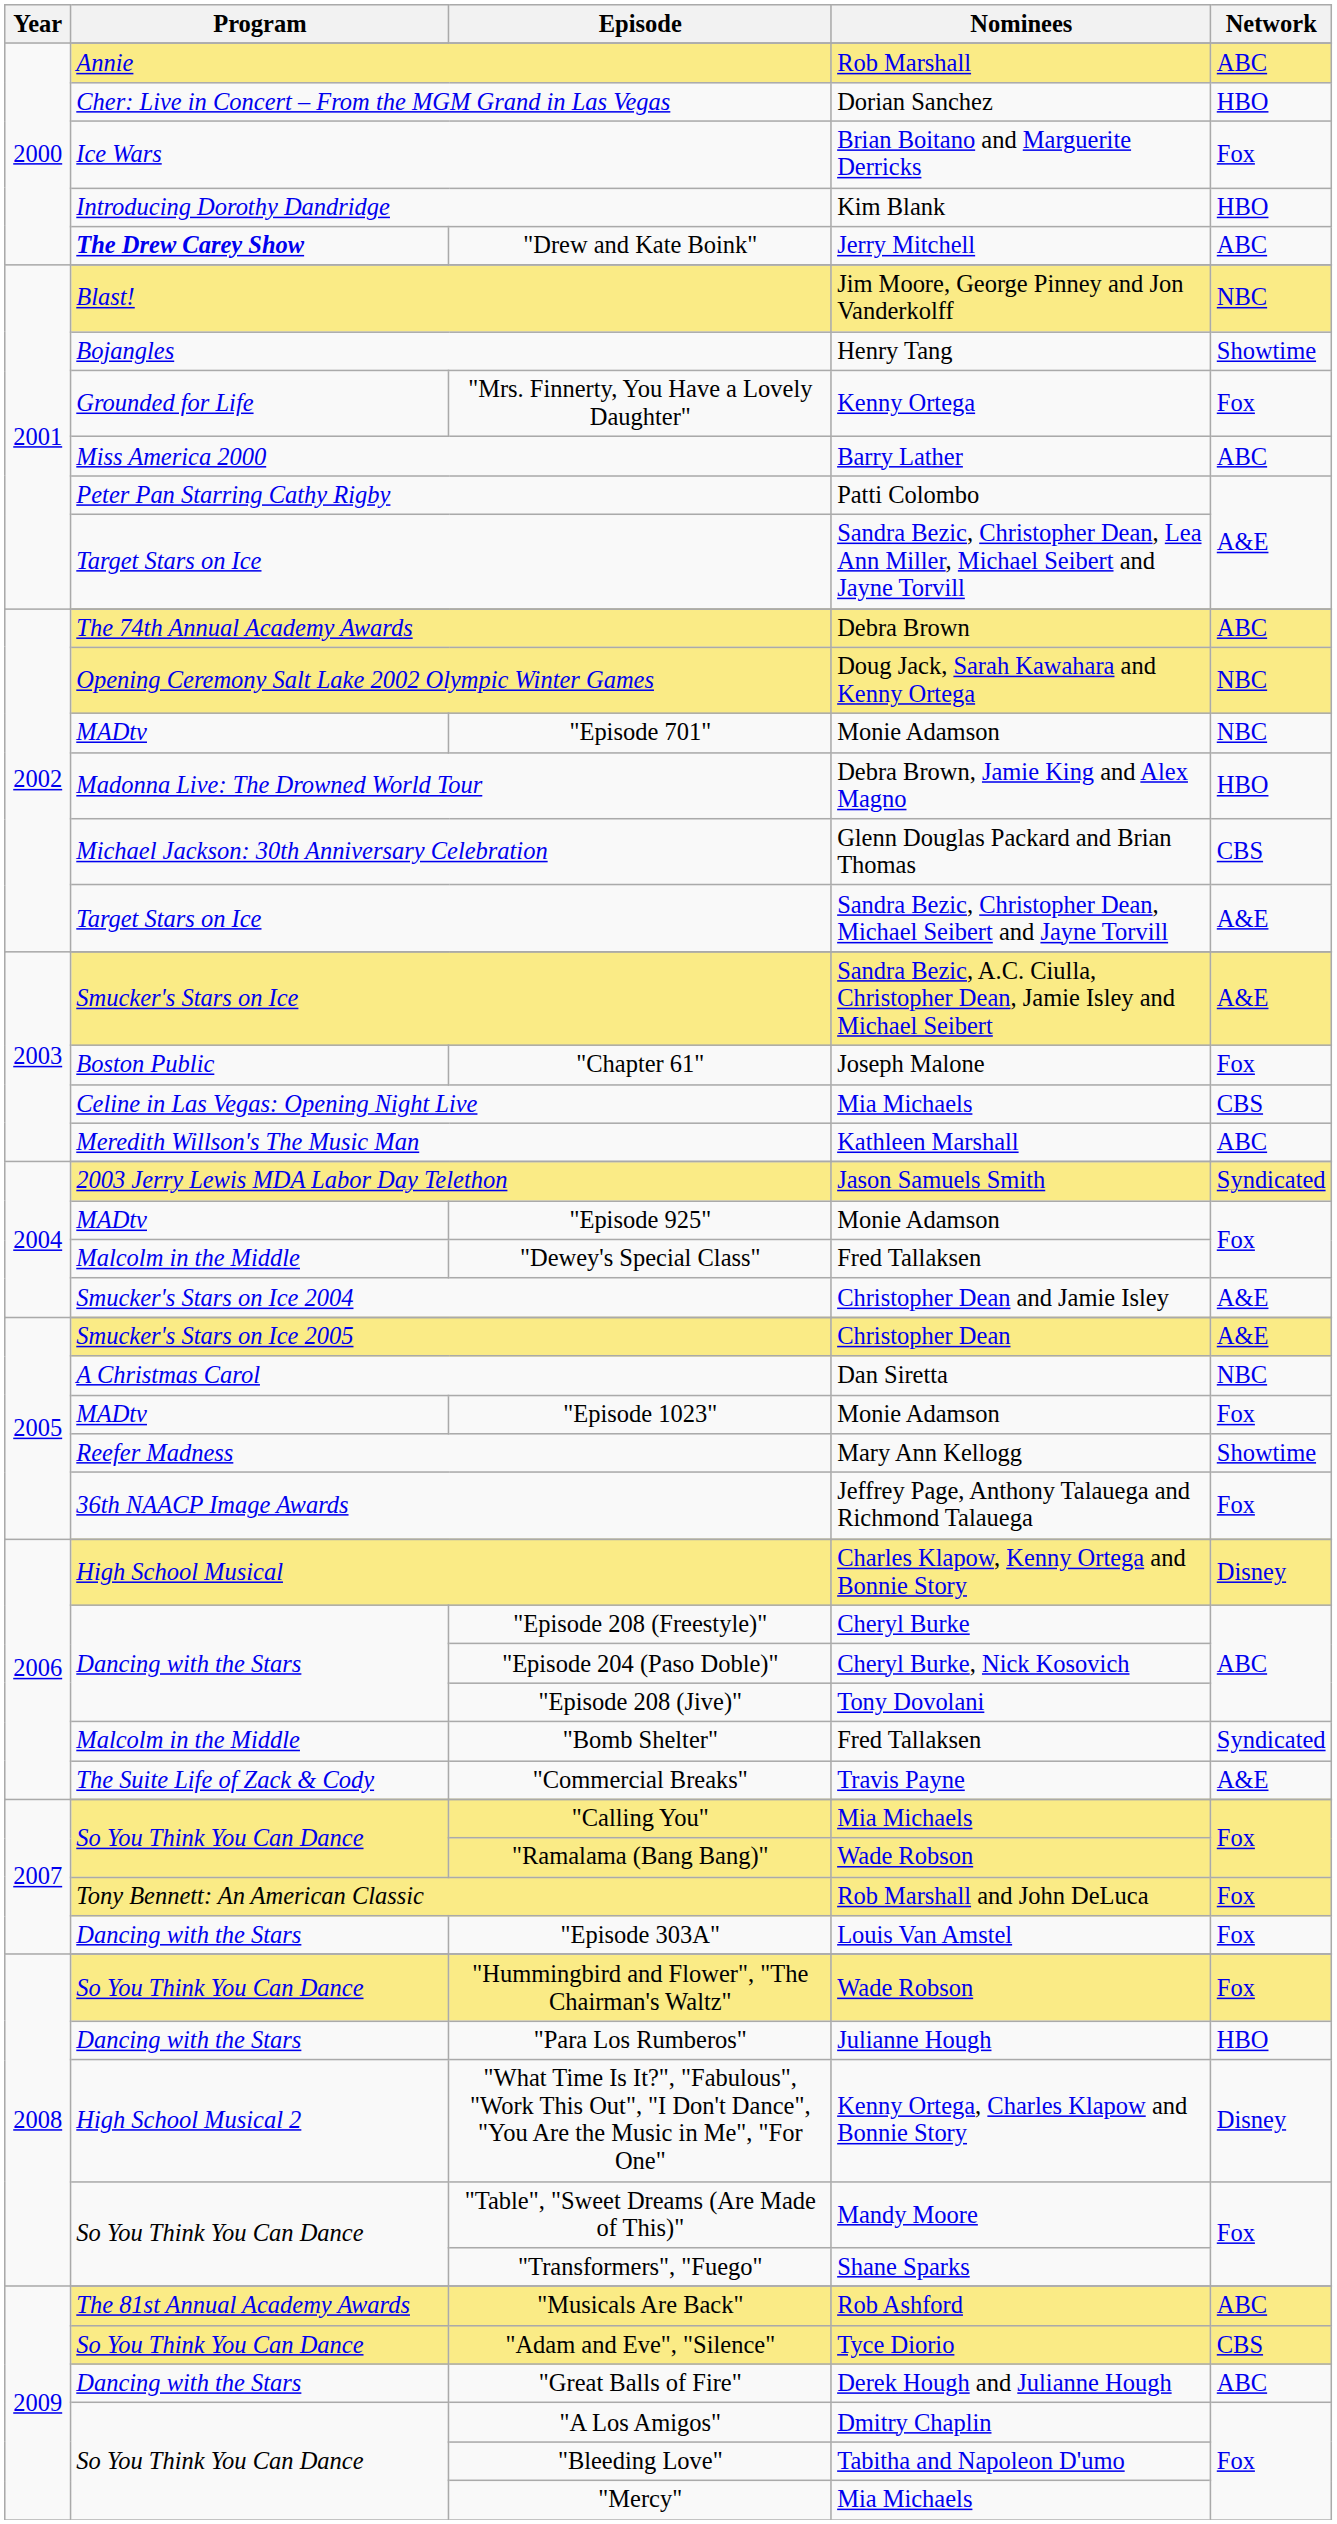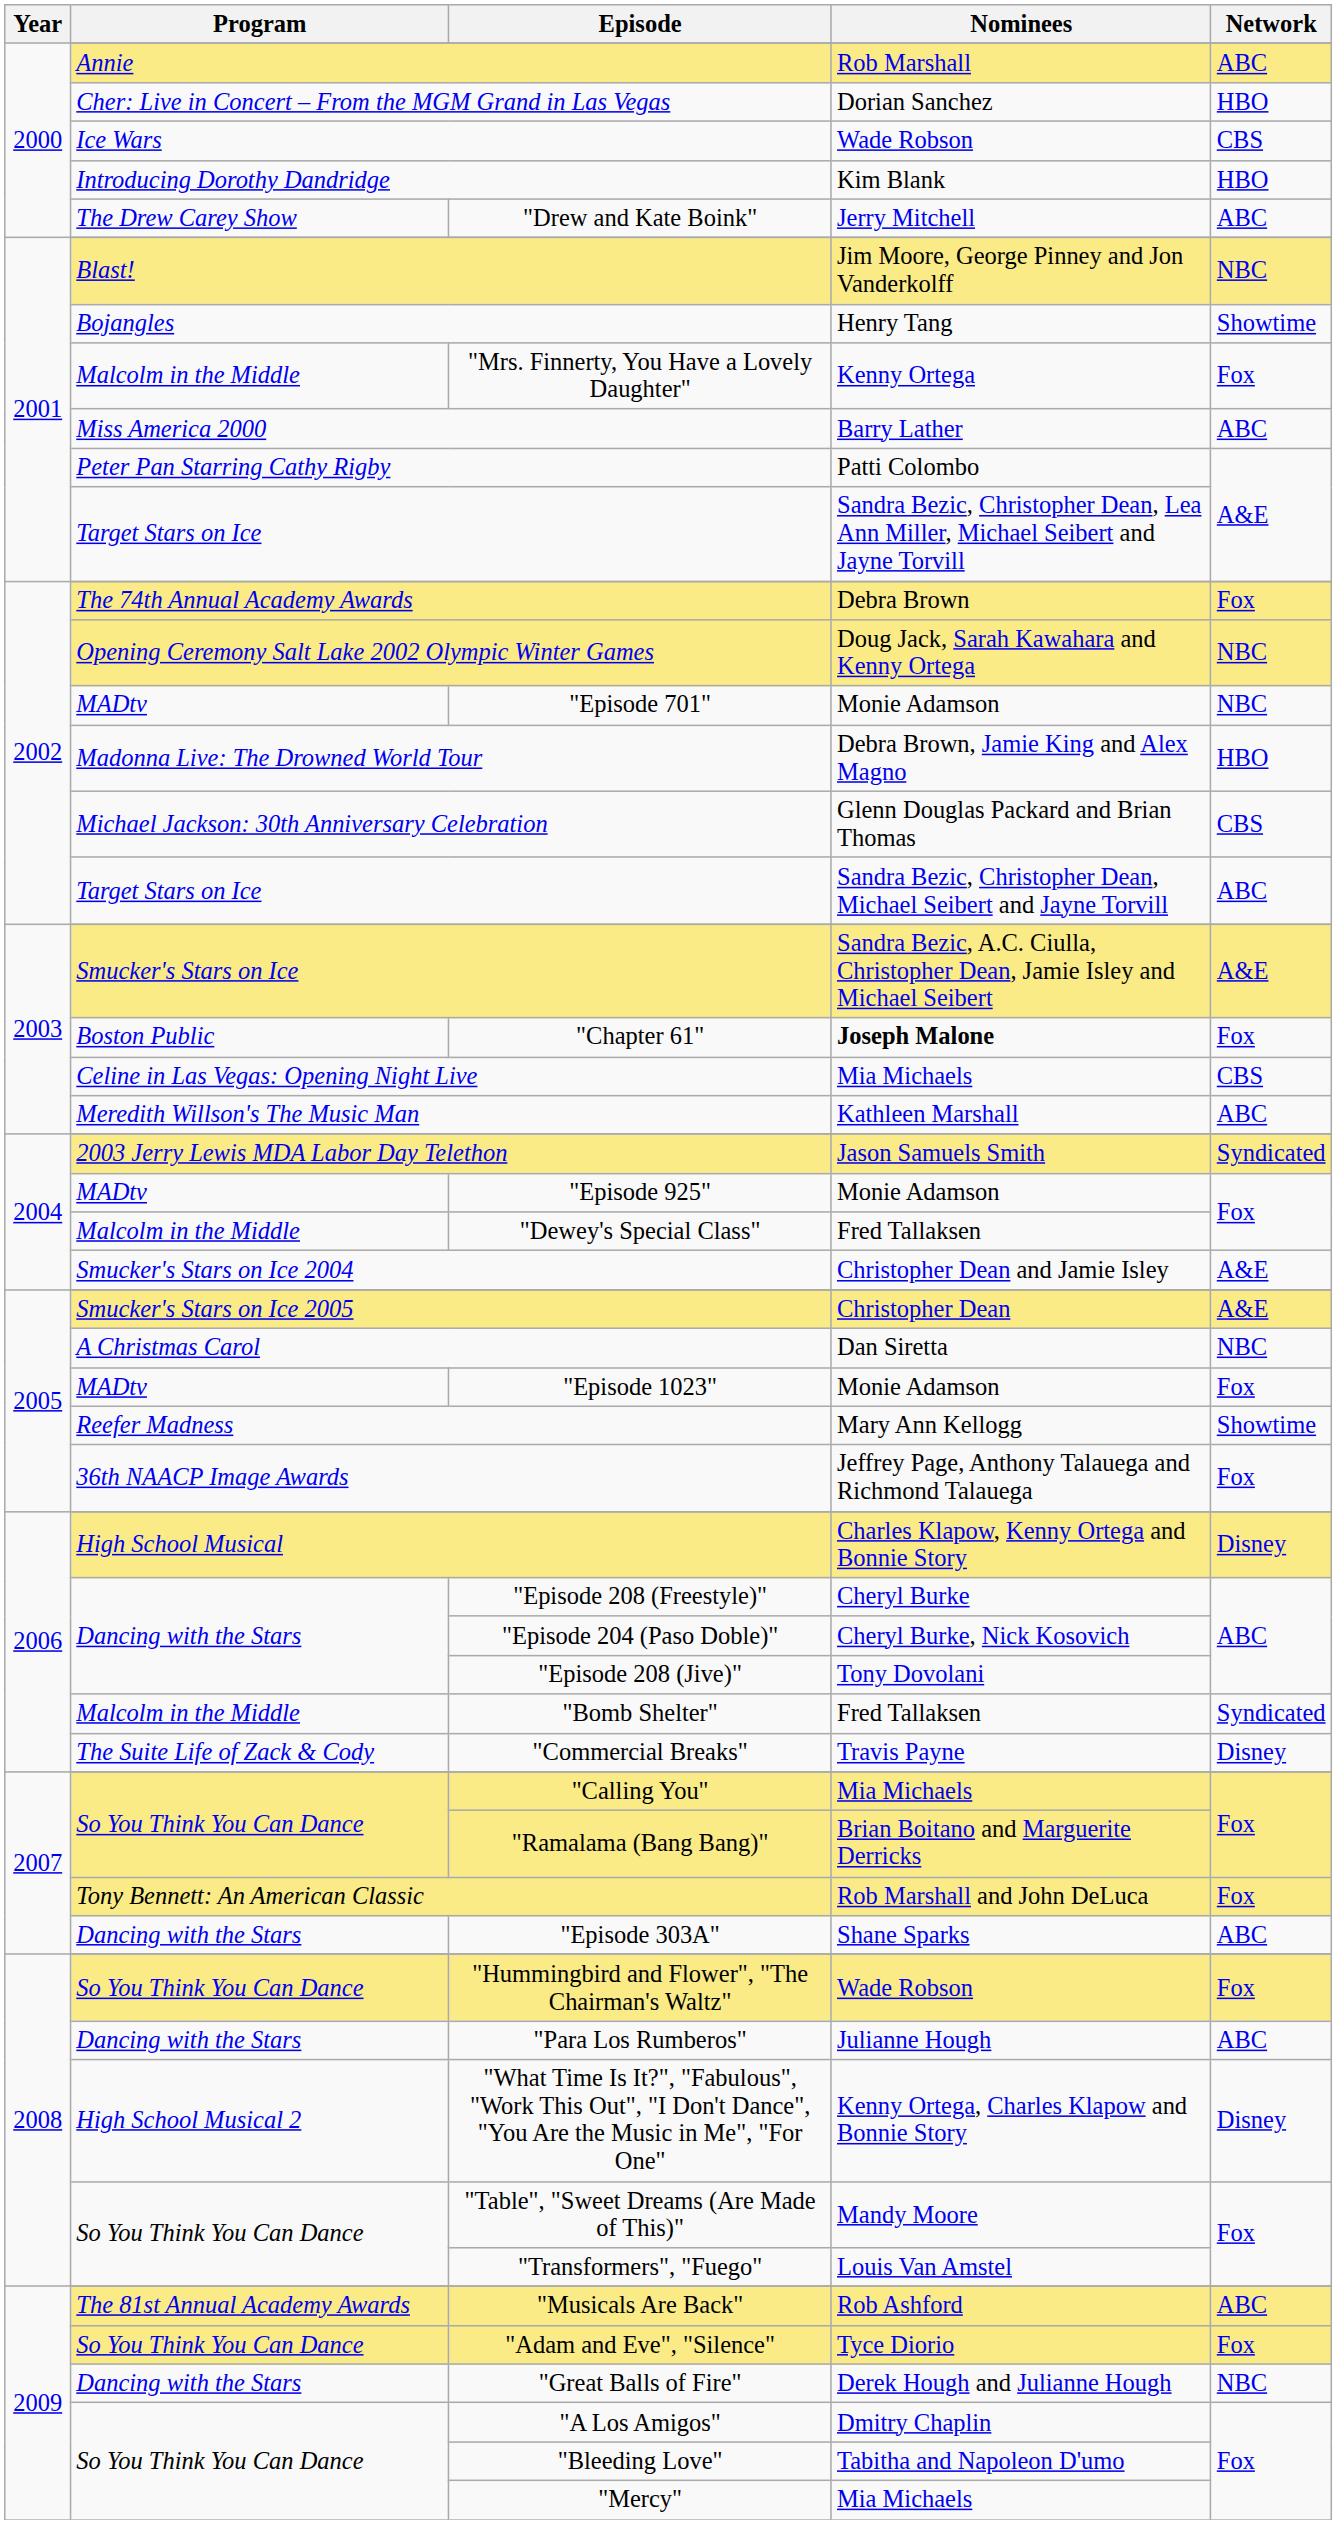(984, 154) Brian Boitano and Marguerite Derricks -> (905, 140) Wade Robson
(1236, 154) Fox -> (1240, 140) CBS
(190, 245) bold -> (187, 218) normal
(165, 403) Grounded for Life -> (188, 375) Malcolm in the Middle
(1242, 627) ABC -> (1236, 599) Fox
(1243, 918) A&E -> (1242, 890) ABC
(911, 1064) normal -> (916, 1036) bold
(1243, 1779) A&E -> (1251, 1752) Disney
(905, 1857) Wade Robson -> (984, 1843) Brian Boitano and Marguerite Derricks
(925, 1934) Louis Van Amstel -> (903, 1934) Shane Sparks
(1236, 1934) Fox -> (1242, 1934) ABC
(1243, 2040) HBO -> (1242, 2040) ABC
(903, 2266) Shane Sparks -> (925, 2266) Louis Van Amstel
(1240, 2344) CBS -> (1236, 2344) Fox
(1242, 2383) ABC -> (1242, 2383) NBC
